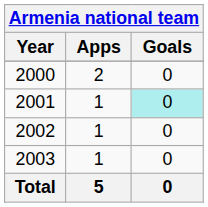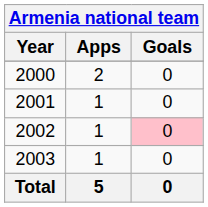(167, 103) paleturquoise background -> (167, 103) no background
(167, 131) no background -> (167, 131) pink background
